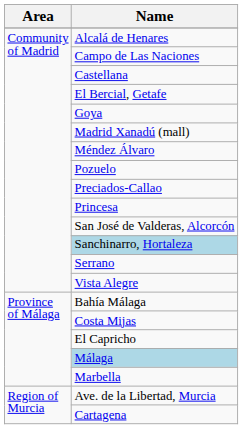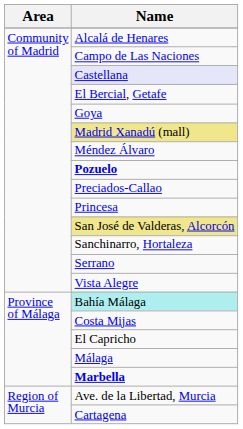(101, 75) no background -> (101, 75) lavender background
(132, 132) no background -> (132, 132) khaki background
(95, 169) normal -> (96, 169) bold
(155, 226) no background -> (155, 226) khaki background
(134, 245) lightblue background -> (134, 245) no background
(110, 301) no background -> (110, 301) paleturquoise background
(94, 358) lightblue background -> (94, 358) no background
(98, 376) normal -> (100, 376) bold
